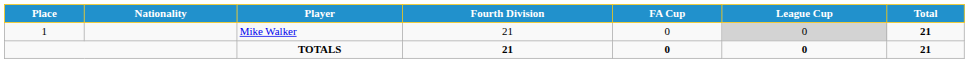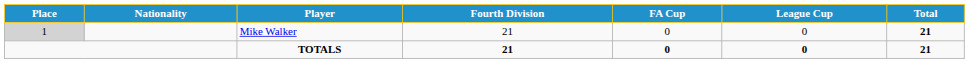(44, 31) no background -> (44, 31) lightgrey background
(804, 31) lightgrey background -> (804, 31) no background
